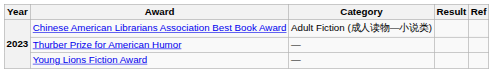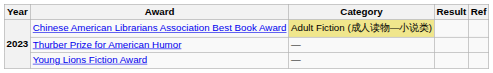(361, 28) no background -> (361, 28) khaki background
